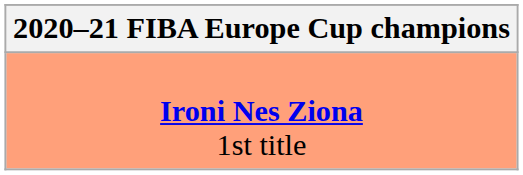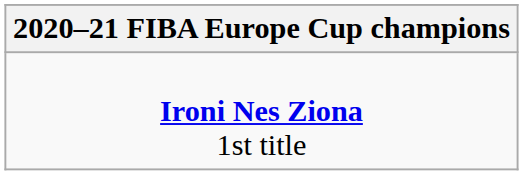(261, 127) lightsalmon background -> (261, 127) no background
